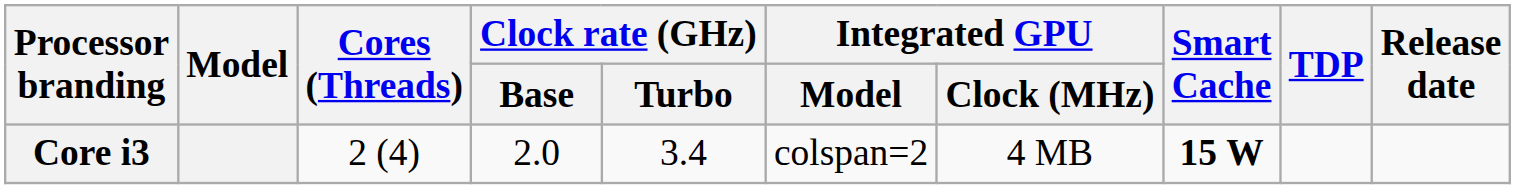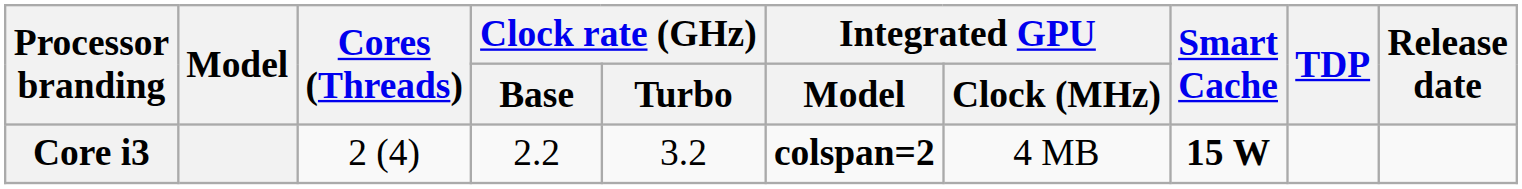(537, 152) 2.0 -> (537, 152) 2.2
(683, 152) 3.4 -> (683, 152) 3.2
(851, 152) normal -> (854, 152) bold
